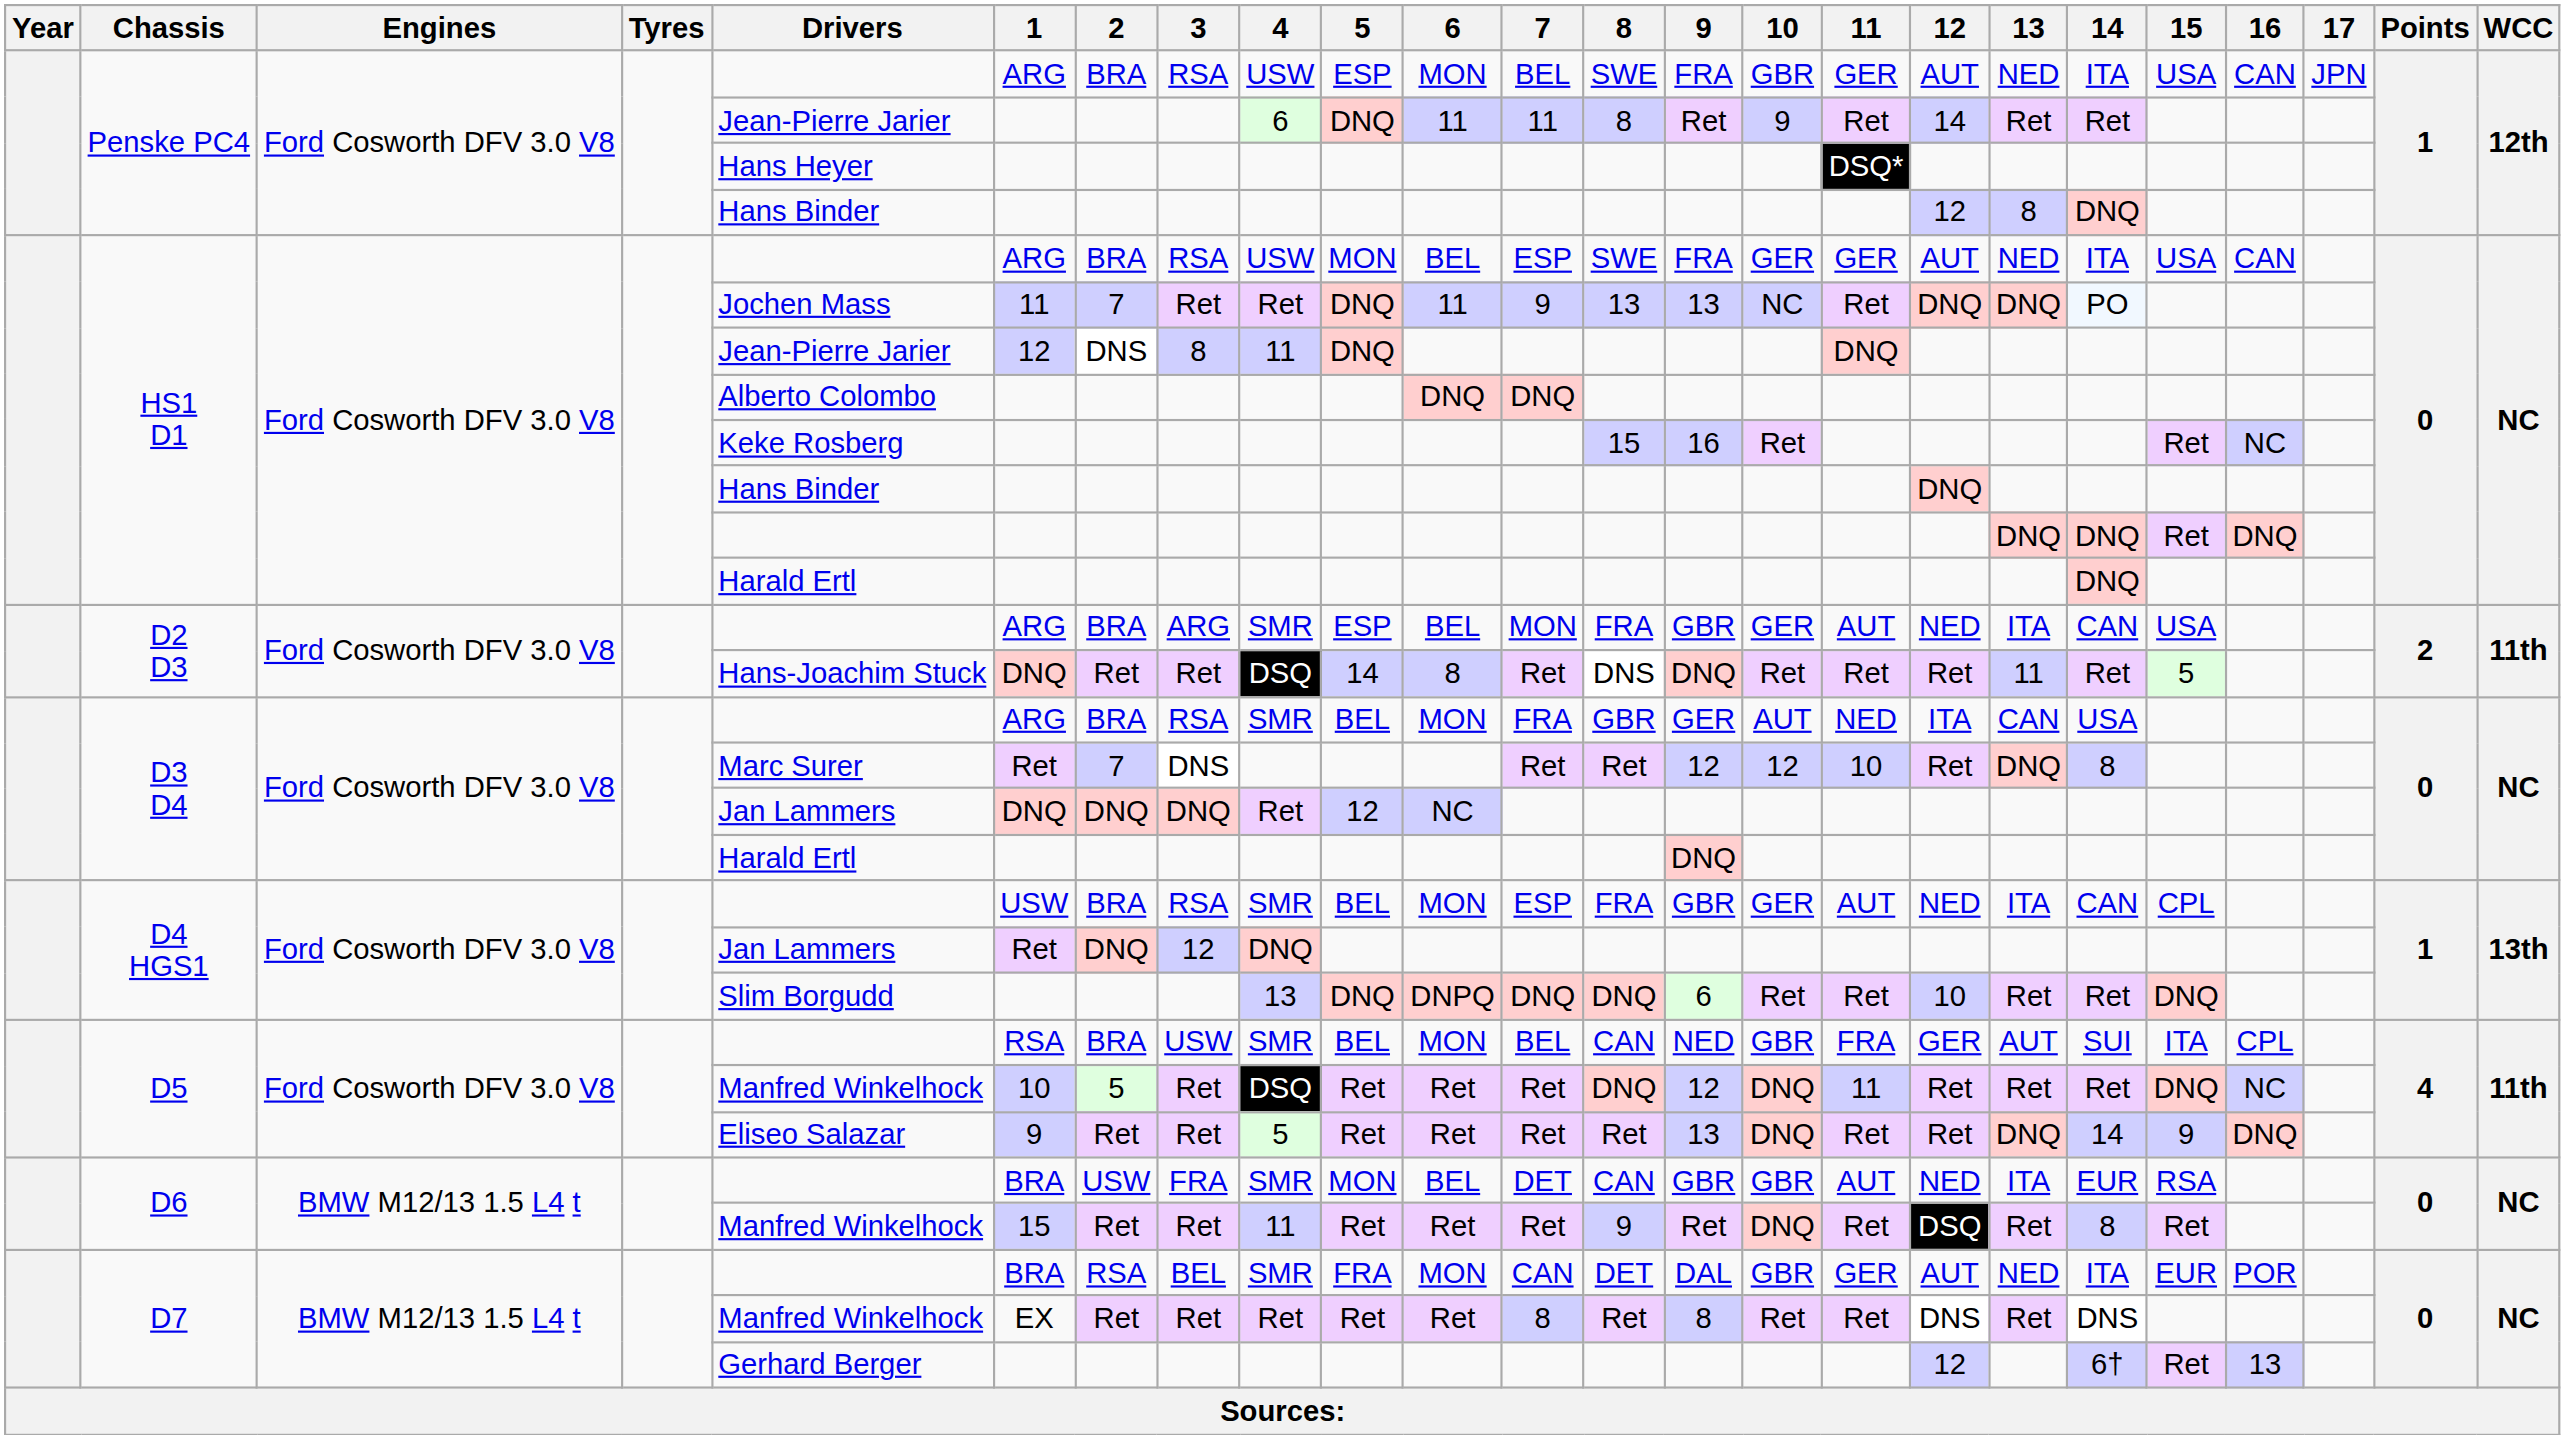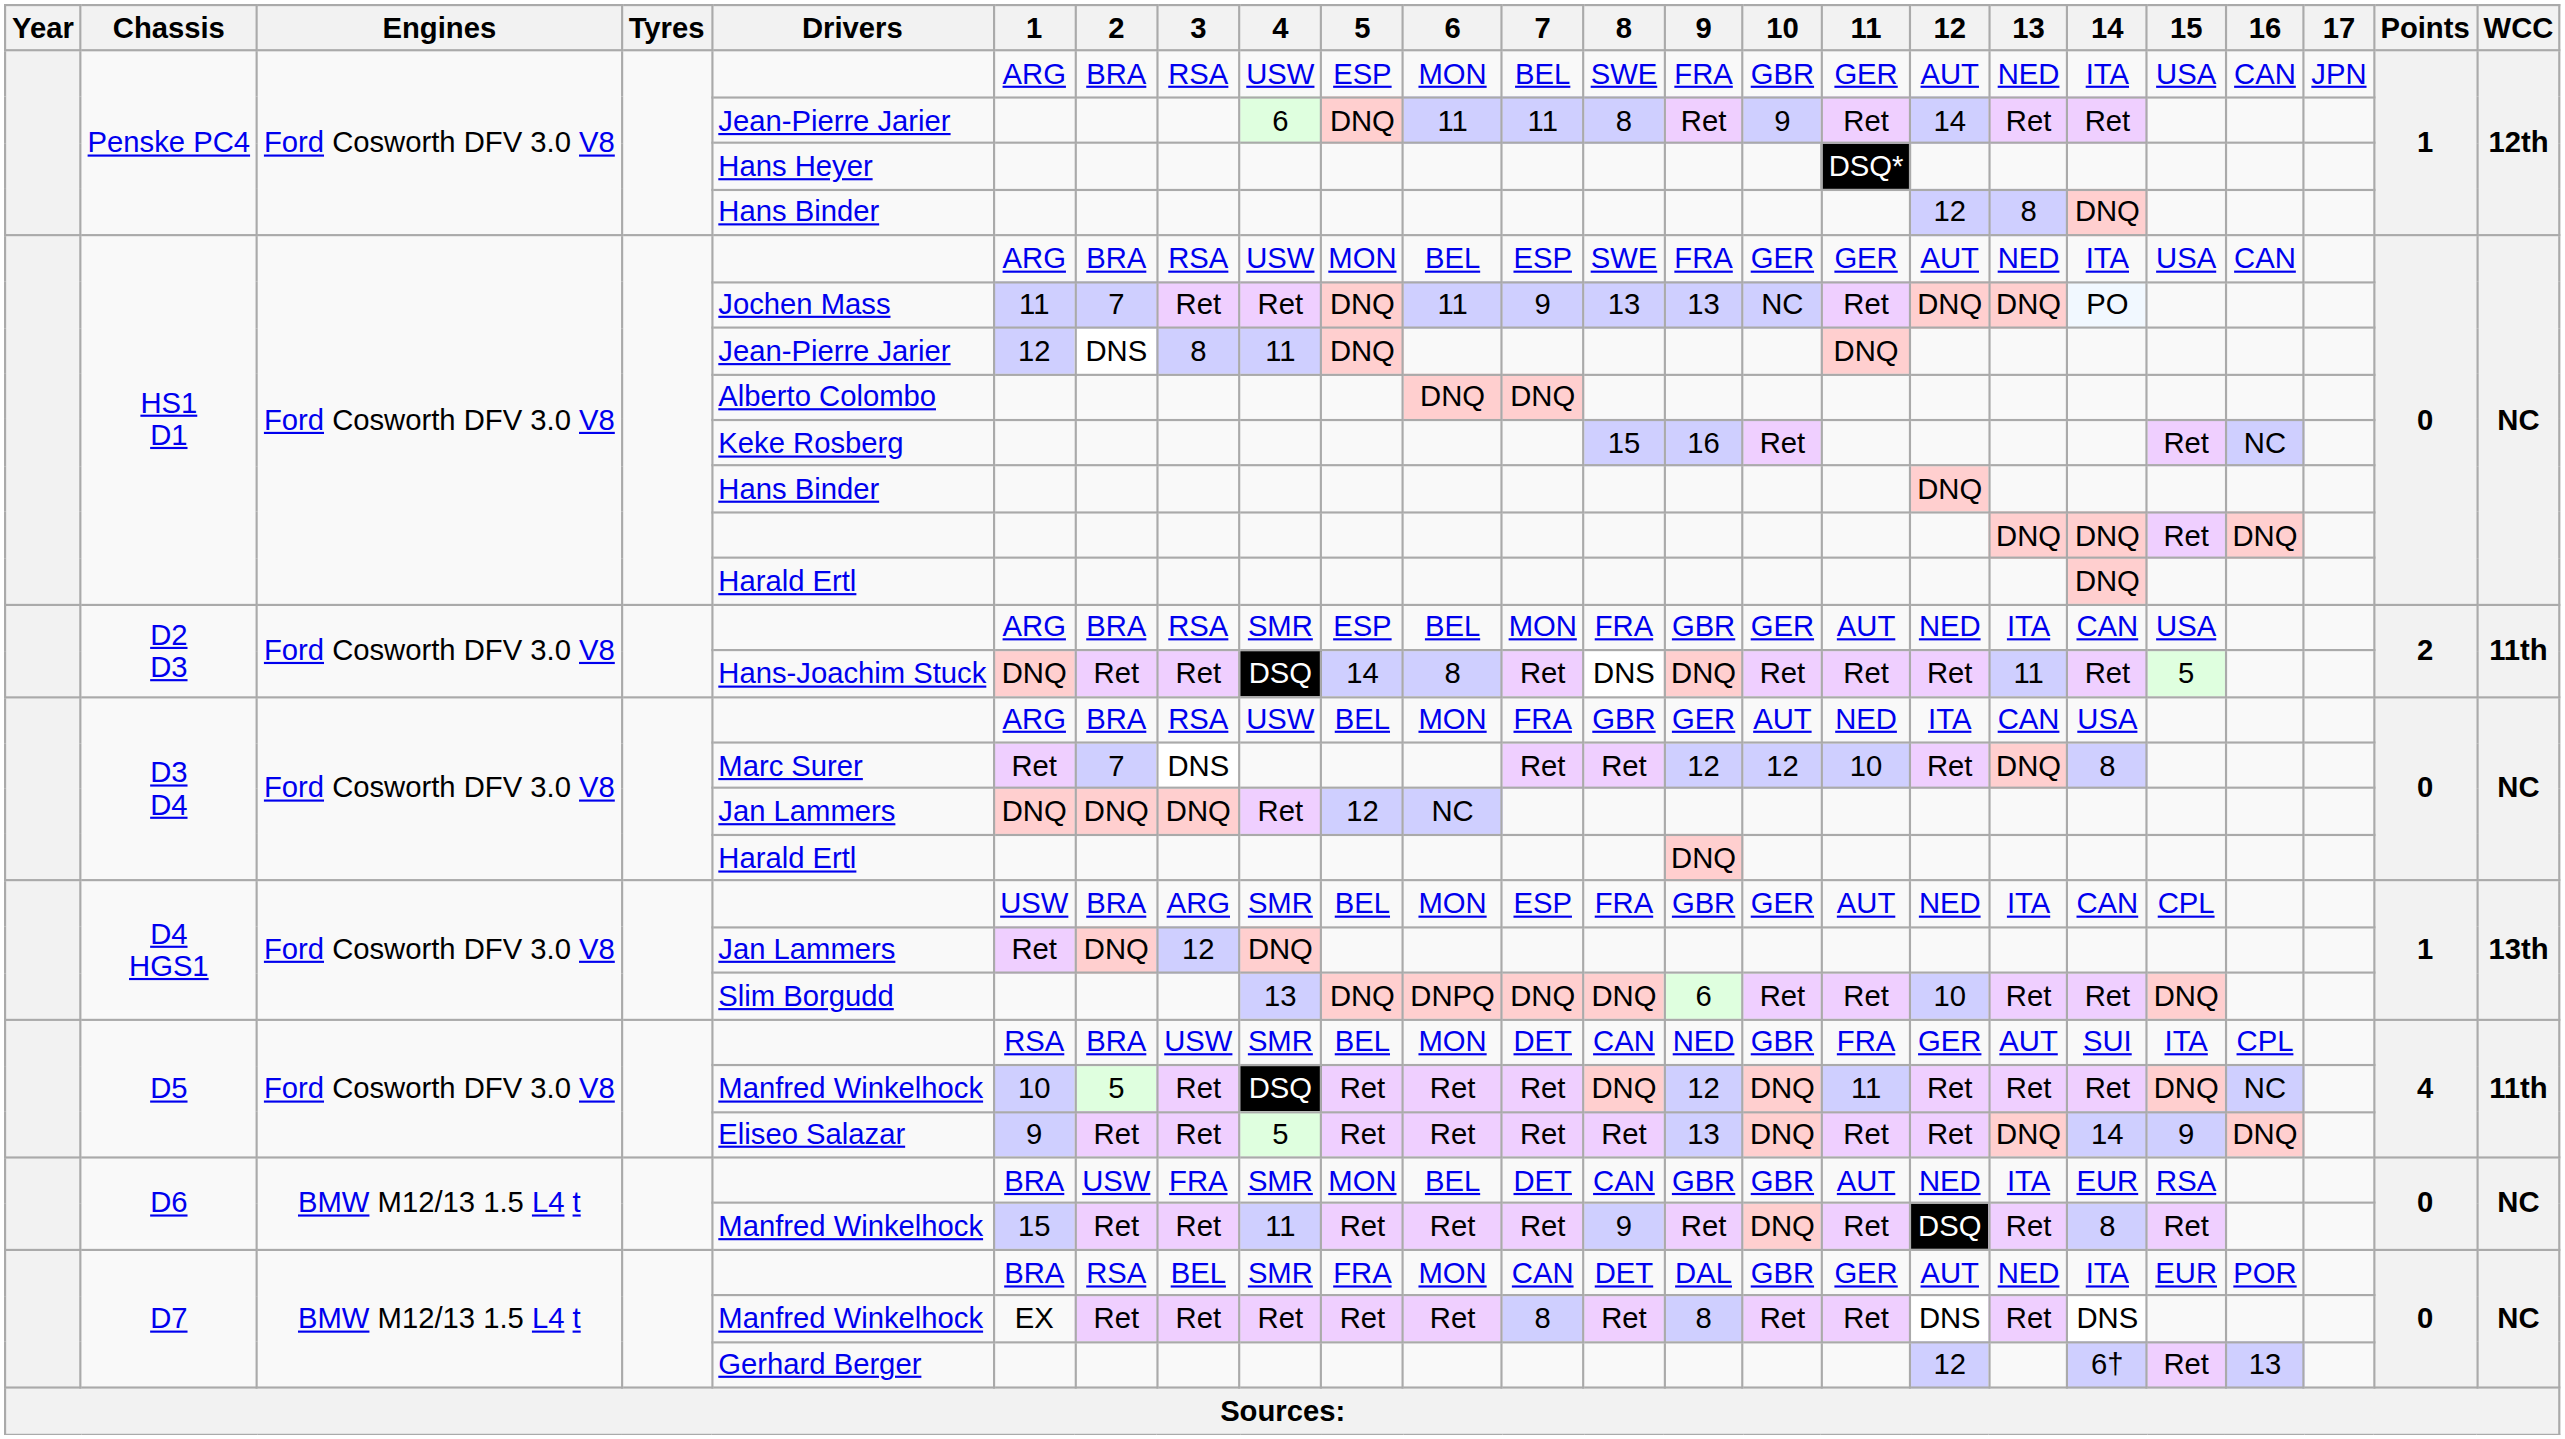(1198, 627) ARG -> (1198, 627) RSA
(1280, 719) SMR -> (1280, 719) USW
(1198, 903) RSA -> (1198, 903) ARG
(1543, 1042) BEL -> (1543, 1042) DET
